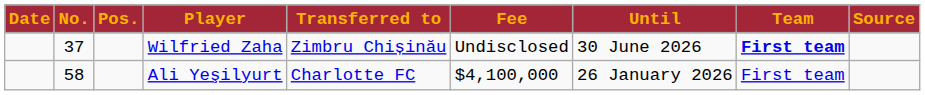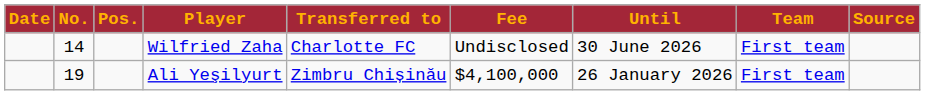(74, 47) 37 -> (74, 47) 14
(369, 47) Zimbru Chișinău -> (353, 47) Charlotte FC
(793, 47) bold -> (793, 47) normal
(74, 75) 58 -> (74, 75) 19
(353, 75) Charlotte FC -> (369, 75) Zimbru Chișinău
